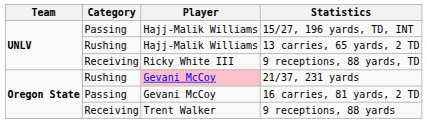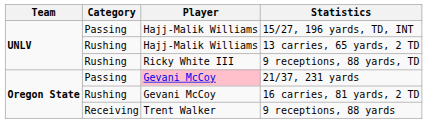(112, 61) Receiving -> (106, 61) Rushing
(106, 78) Rushing -> (106, 78) Passing
(106, 94) Passing -> (106, 94) Rushing
